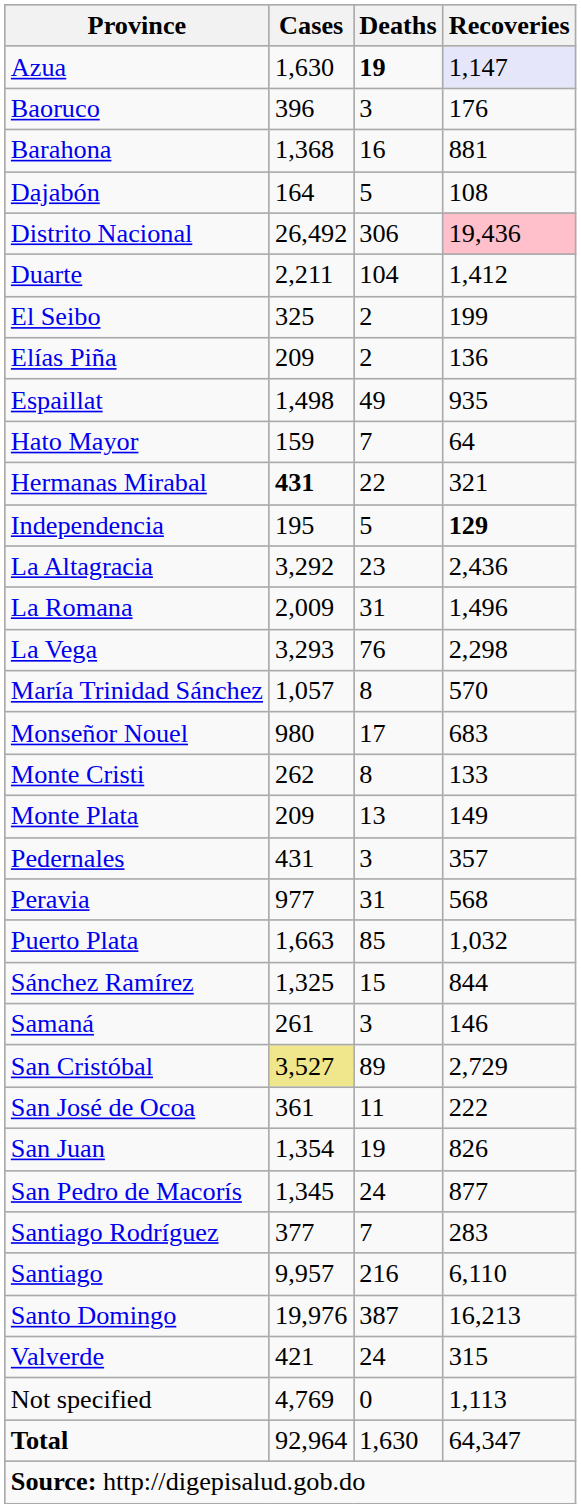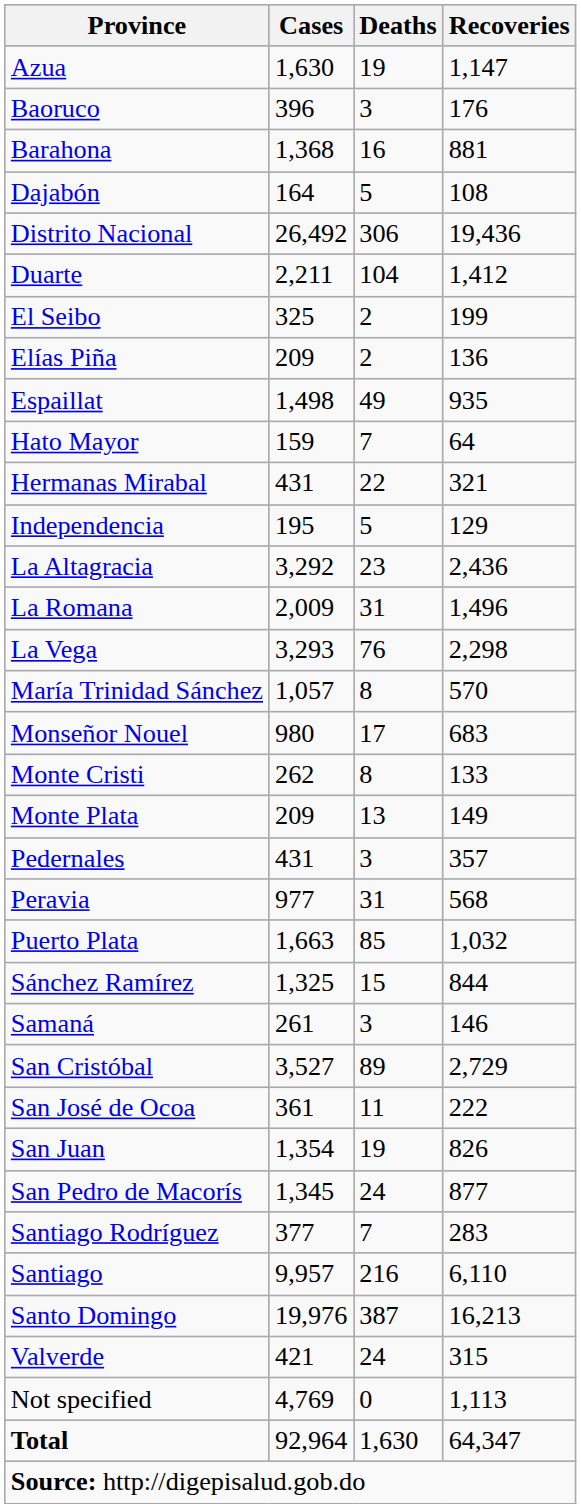(372, 66) bold -> (372, 66) normal
(478, 66) lavender background -> (478, 66) no background
(485, 233) pink background -> (485, 233) no background
(295, 483) bold -> (295, 483) normal
(468, 524) bold -> (468, 524) normal
(305, 1065) khaki background -> (305, 1065) no background
